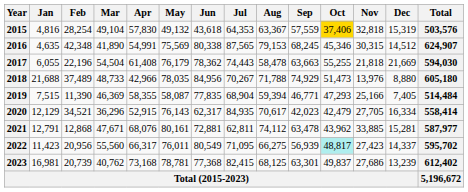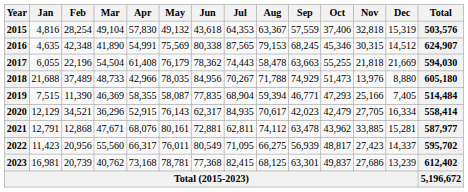(337, 29) gold background -> (337, 29) no background
(337, 146) paleturquoise background -> (337, 146) no background
